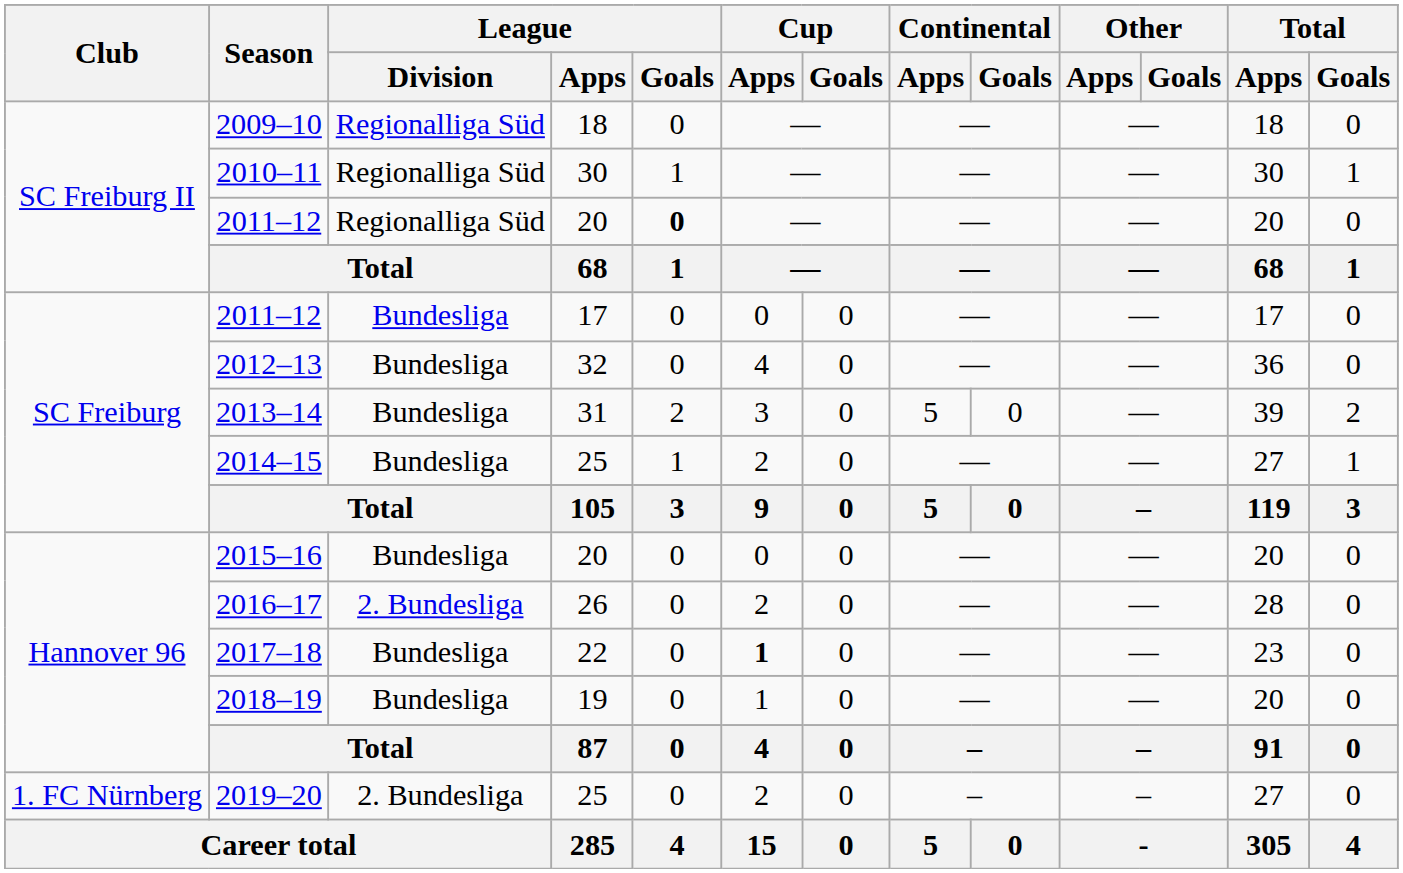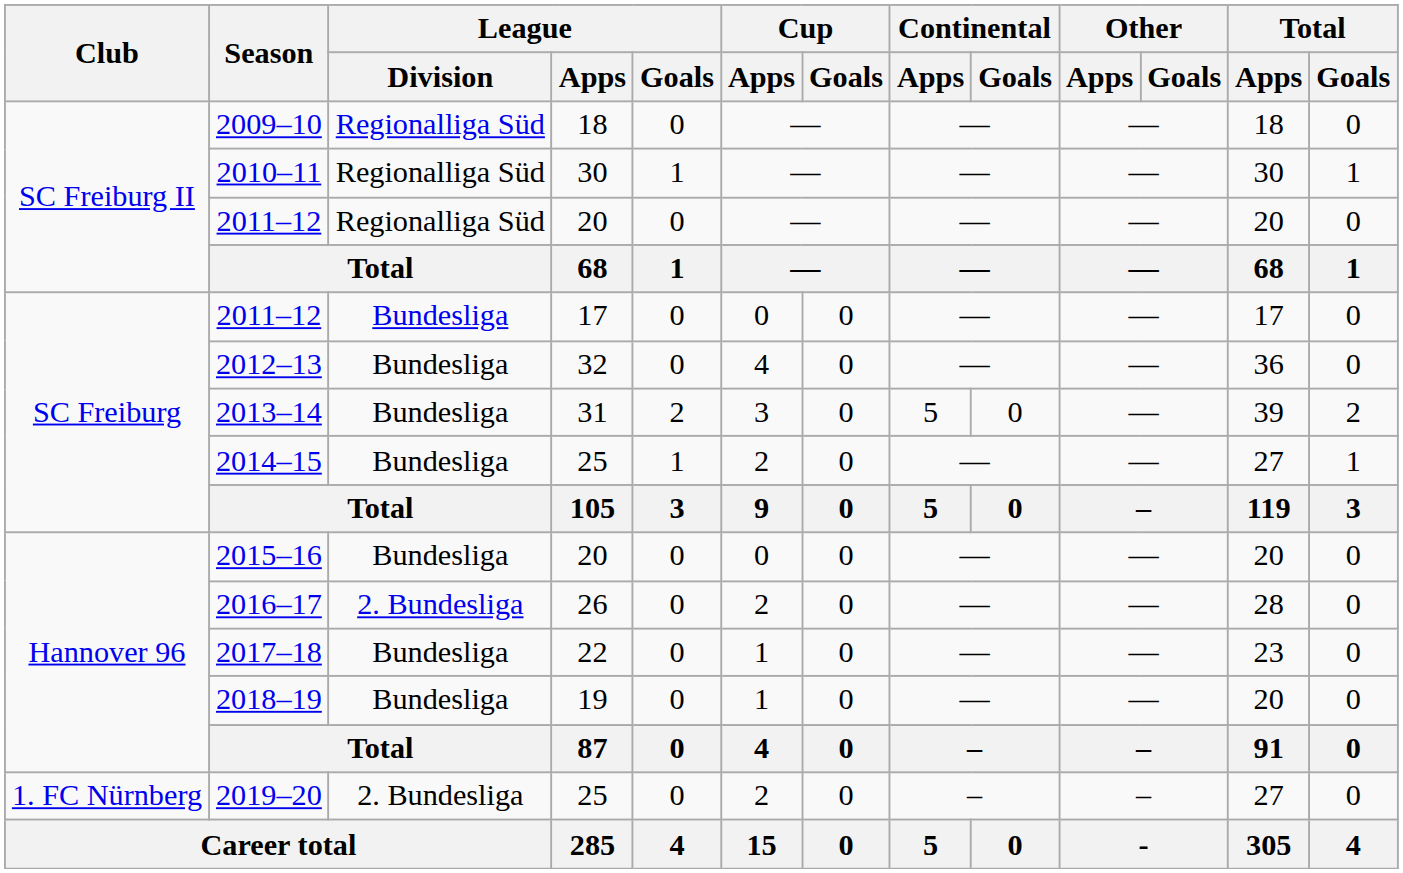(677, 220) bold -> (677, 220) normal
(762, 651) bold -> (762, 651) normal
